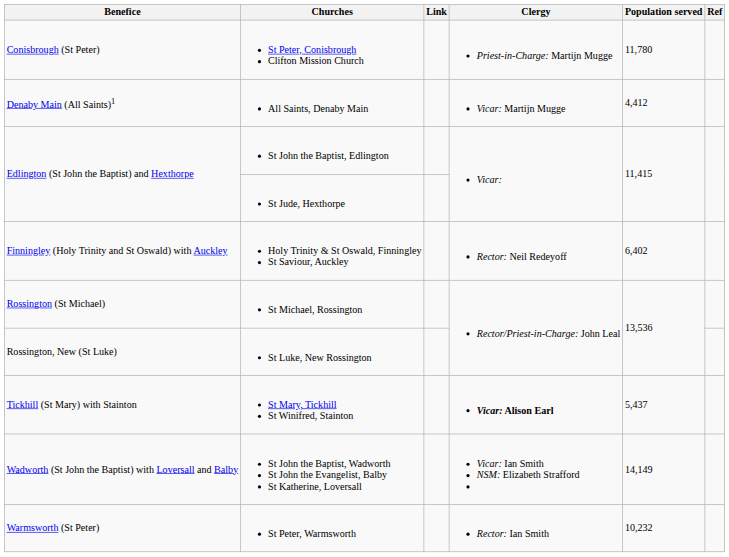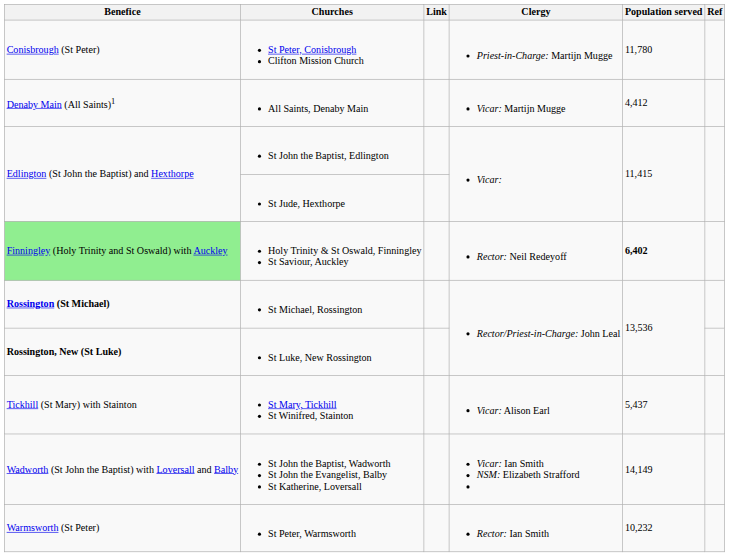(117, 251) no background -> (117, 251) lightgreen background
(636, 251) normal -> (636, 251) bold
(56, 304) normal -> (58, 304) bold
(62, 351) normal -> (64, 351) bold
(536, 410) bold -> (536, 410) normal
